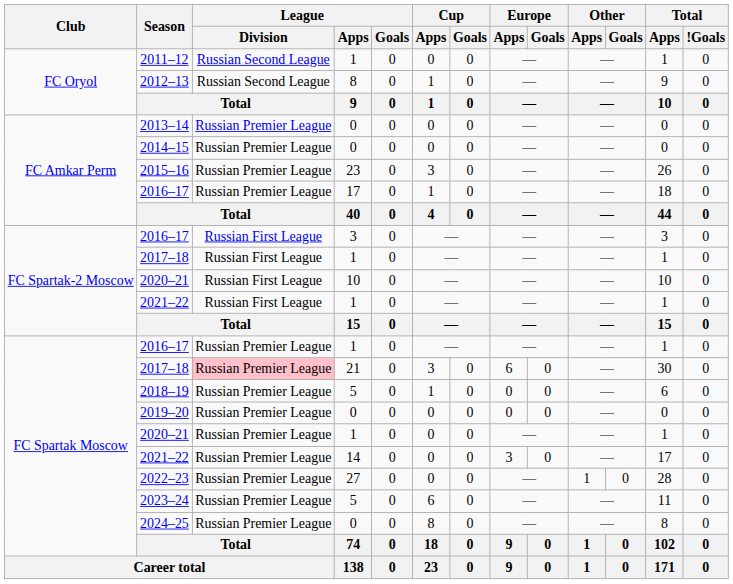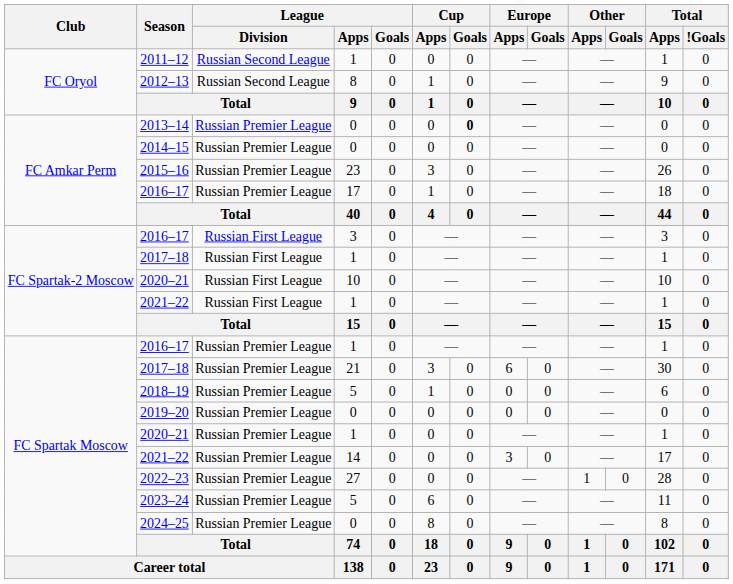(470, 125) normal -> (470, 125) bold
(263, 368) pink background -> (263, 368) no background
